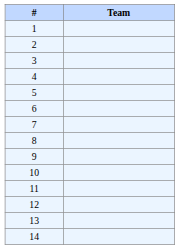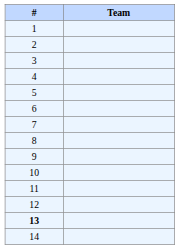(34, 220) normal -> (34, 220) bold
